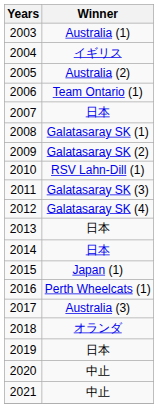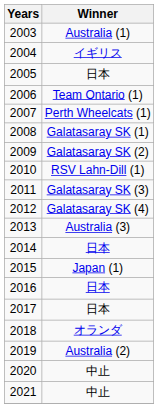(98, 73) Australia (2) -> (98, 74) 日本
(98, 112) 日本 -> (98, 113) Perth Wheelcats (1)
(98, 228) 日本 -> (98, 227) Australia (3)
(98, 289) Perth Wheelcats (1) -> (98, 287) 日本
(98, 308) Australia (3) -> (98, 309) 日本
(98, 349) 日本 -> (98, 351) Australia (2)
